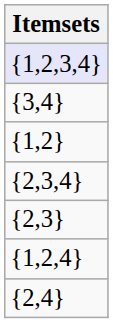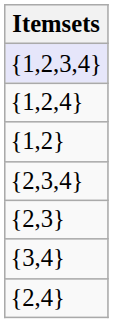(38, 102) {3,4} -> (47, 102) {1,2,4}
(47, 258) {1,2,4} -> (38, 258) {3,4}
